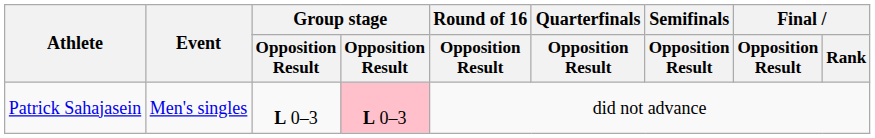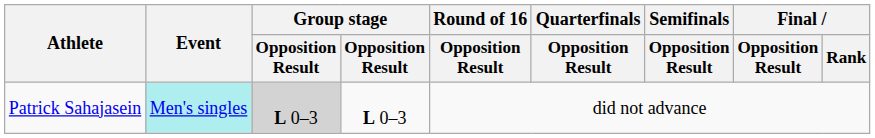(199, 108) no background -> (199, 108) paleturquoise background
(296, 118) no background -> (296, 118) lightgrey background
(385, 118) pink background -> (385, 118) no background
